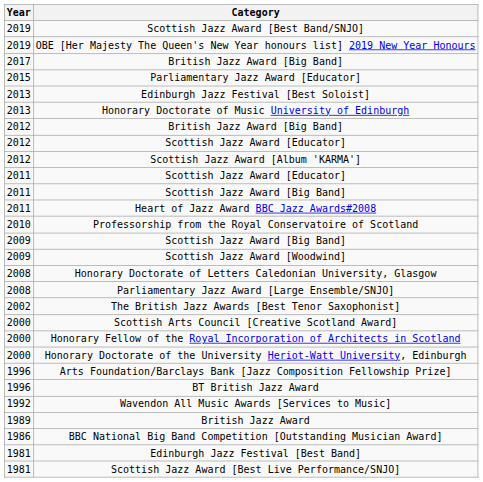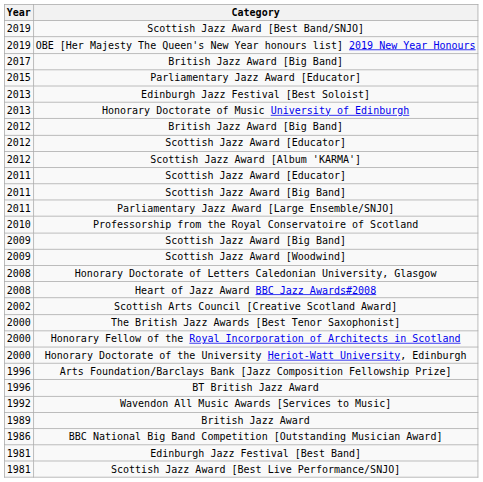(256, 208) Heart of Jazz Award BBC Jazz Awards#2008 -> (256, 208) Parliamentary Jazz Award [Large Ensemble/SNJO]
(256, 290) Parliamentary Jazz Award [Large Ensemble/SNJO] -> (256, 290) Heart of Jazz Award BBC Jazz Awards#2008
(256, 306) The British Jazz Awards [Best Tenor Saxophonist] -> (256, 306) Scottish Arts Council [Creative Scotland Award]
(256, 323) Scottish Arts Council [Creative Scotland Award] -> (256, 323) The British Jazz Awards [Best Tenor Saxophonist]
